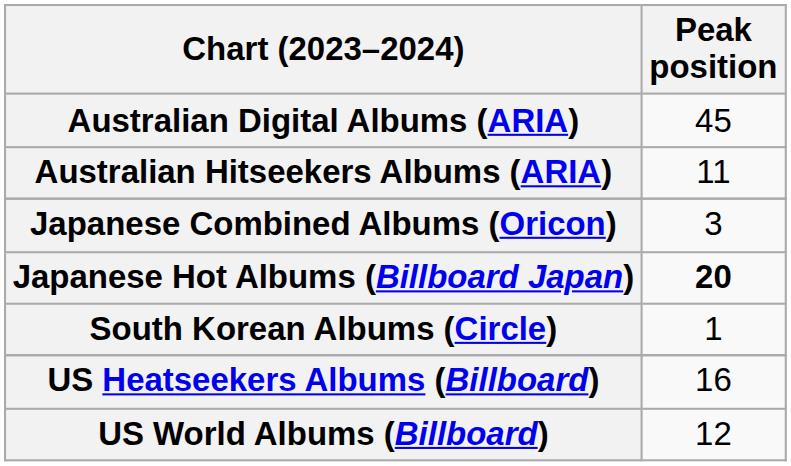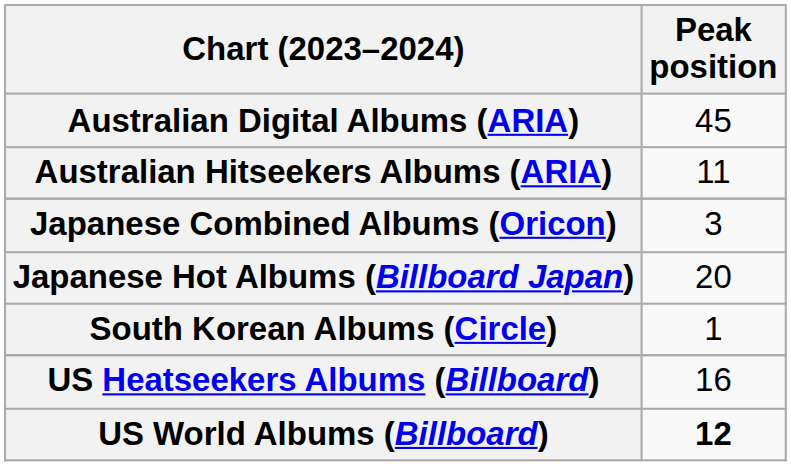(713, 276) bold -> (713, 276) normal
(713, 433) normal -> (713, 433) bold
